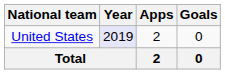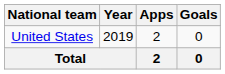(118, 36) lavender background -> (118, 36) no background
